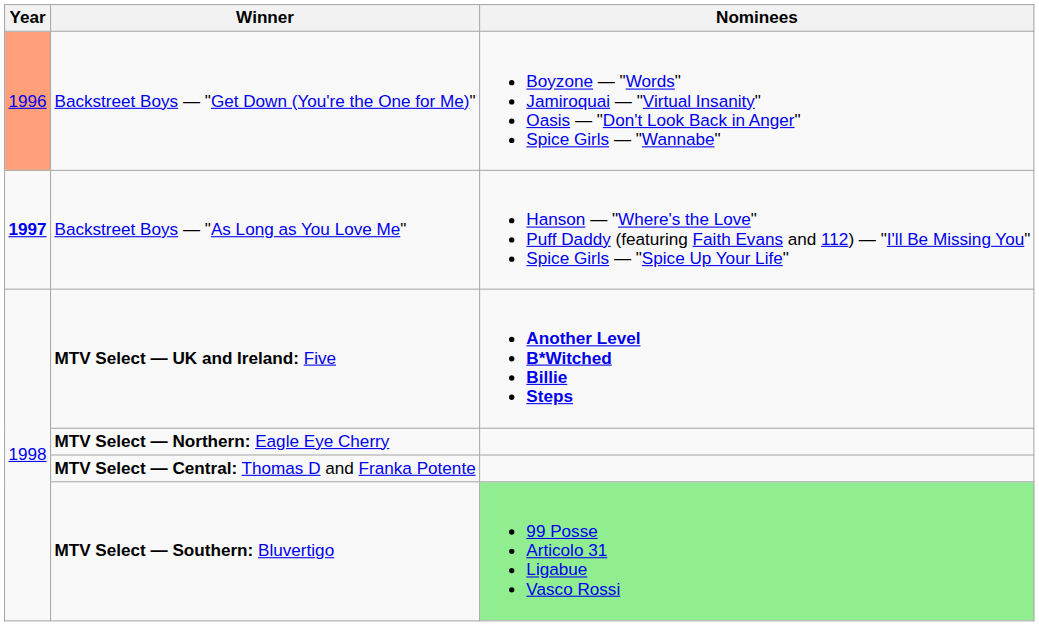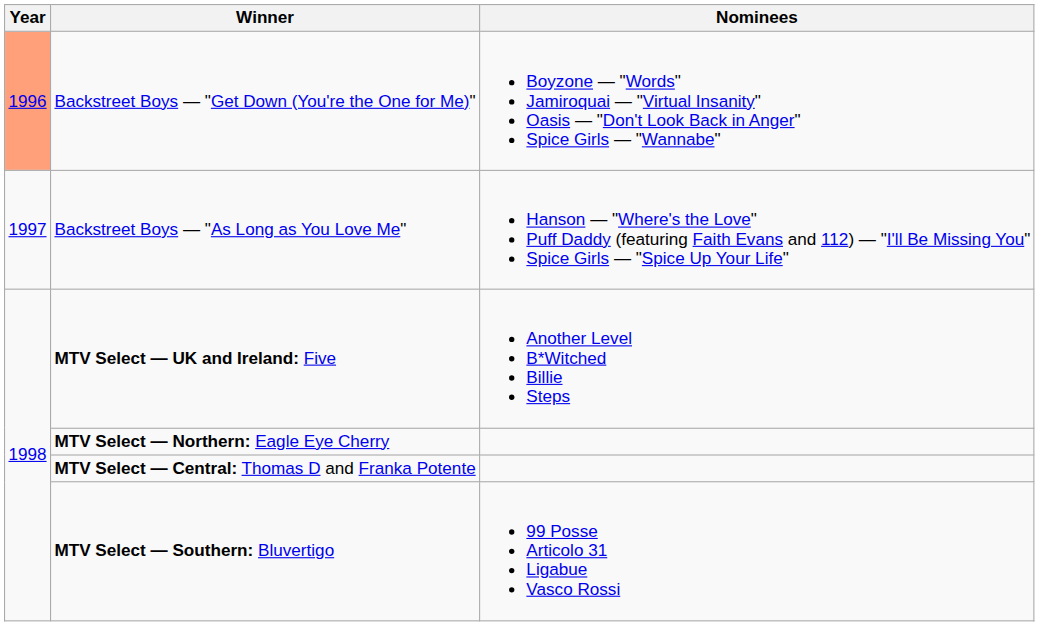(28, 229) bold -> (28, 229) normal
(757, 368) bold -> (757, 368) normal
(757, 561) lightgreen background -> (757, 561) no background
